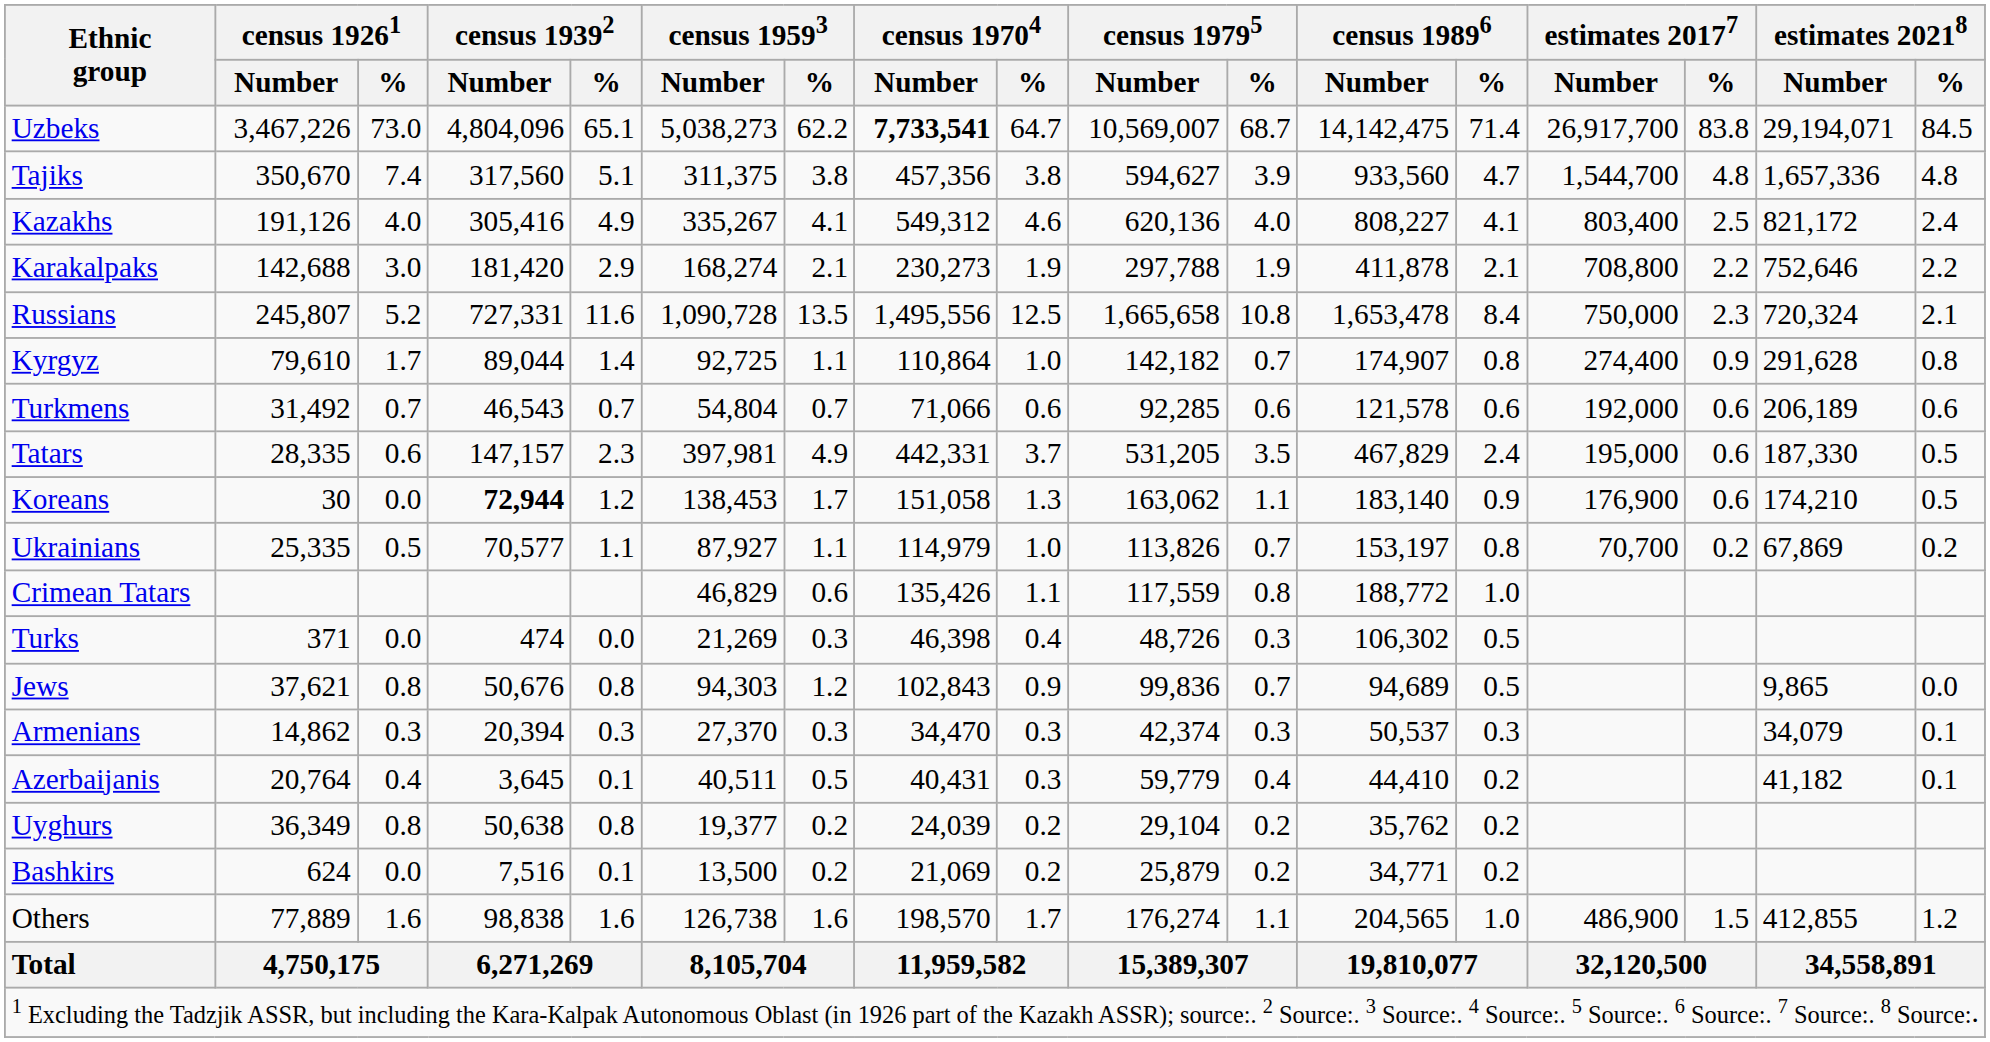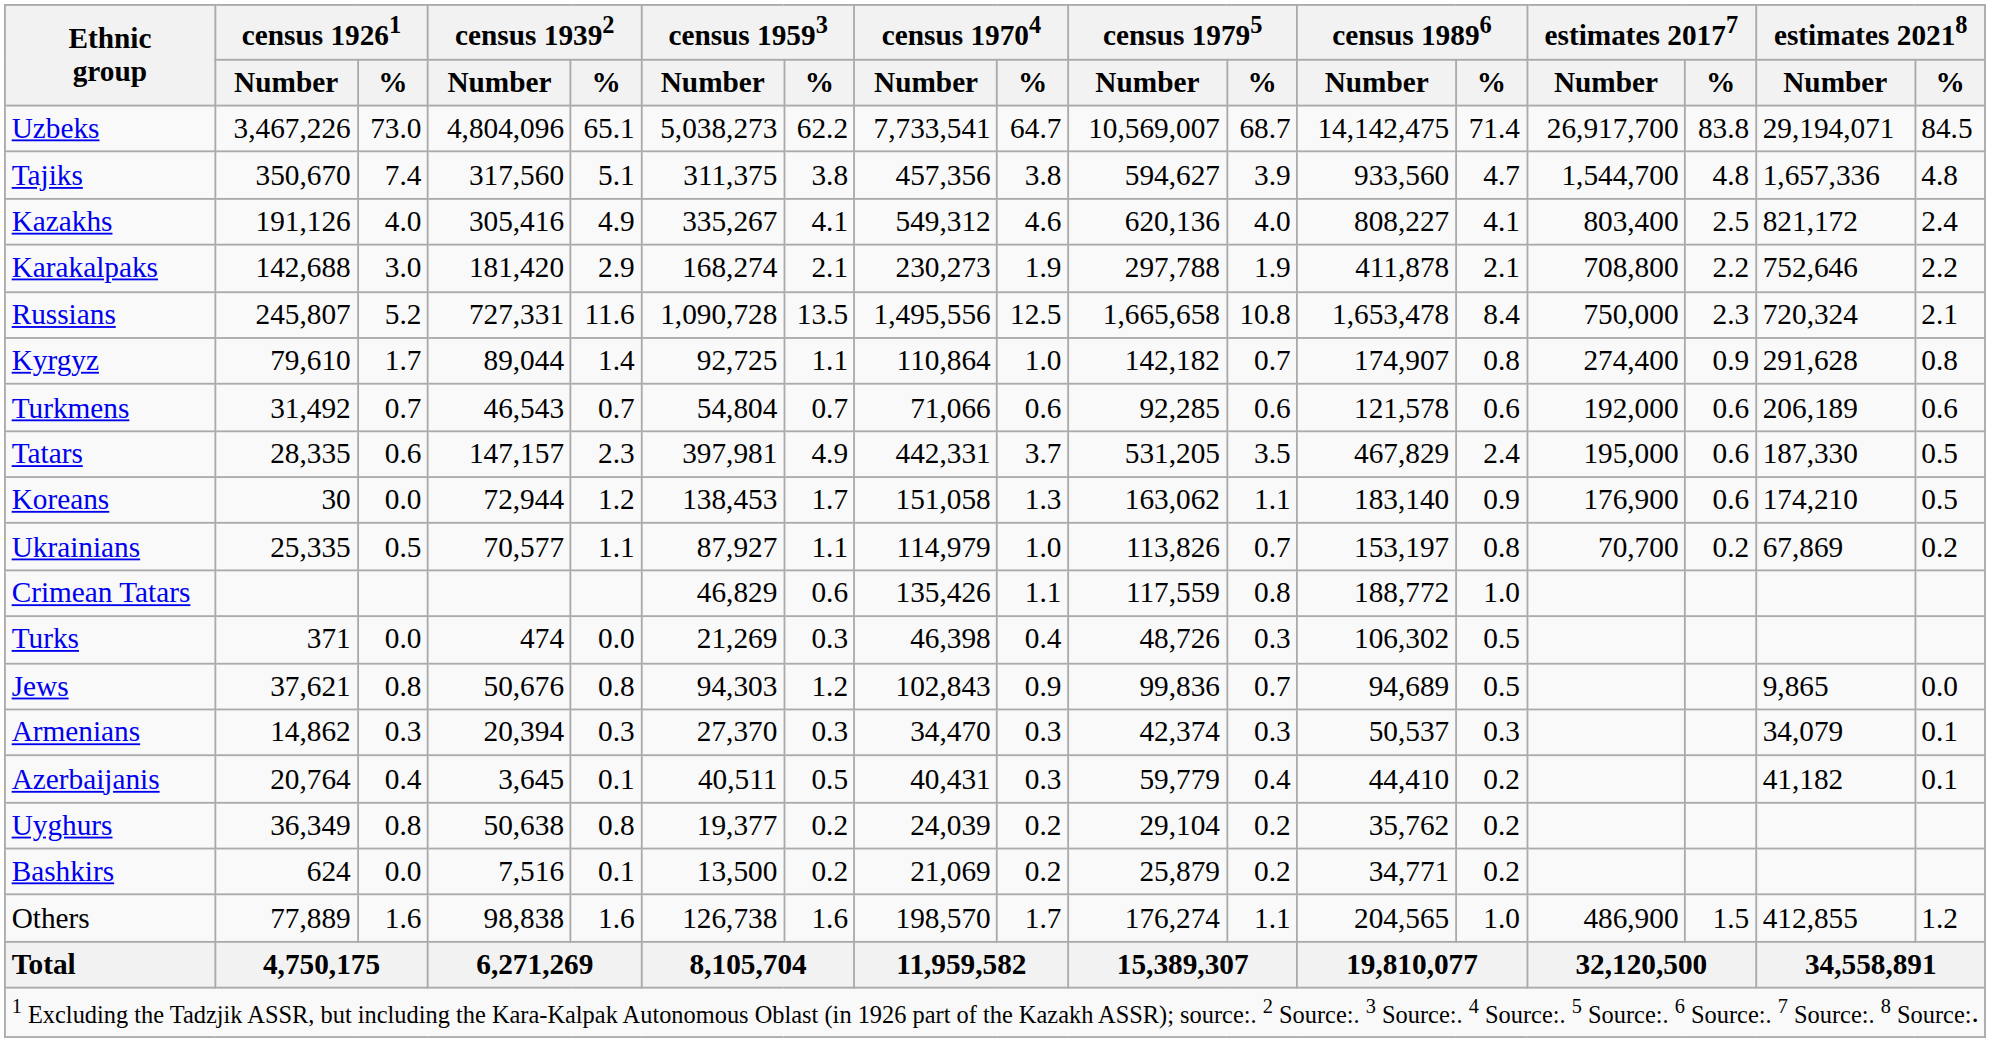(932, 128) bold -> (932, 128) normal
(524, 500) bold -> (524, 500) normal
